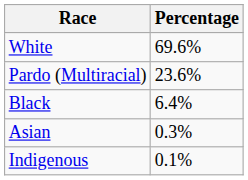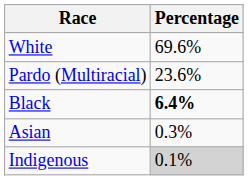(173, 103) normal -> (175, 103) bold
(173, 160) no background -> (173, 160) lightgrey background
